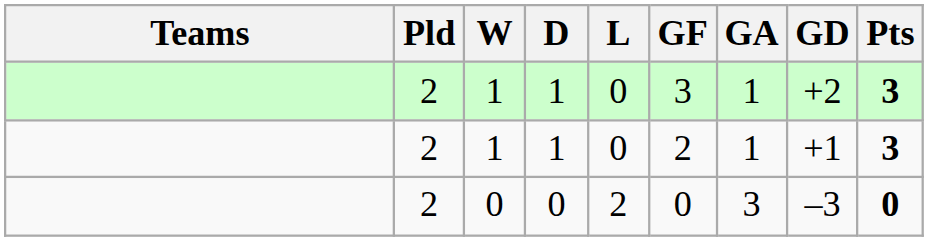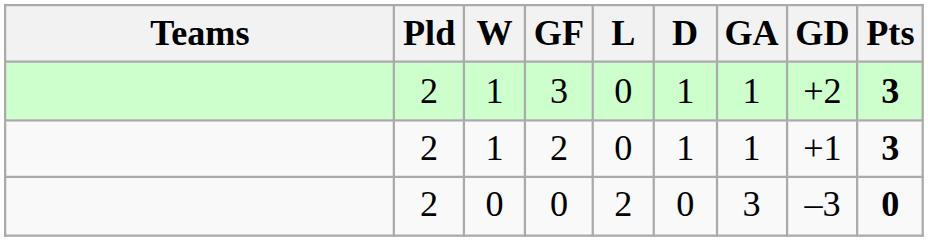columns swapped: (556, 33) <-> (683, 33)
